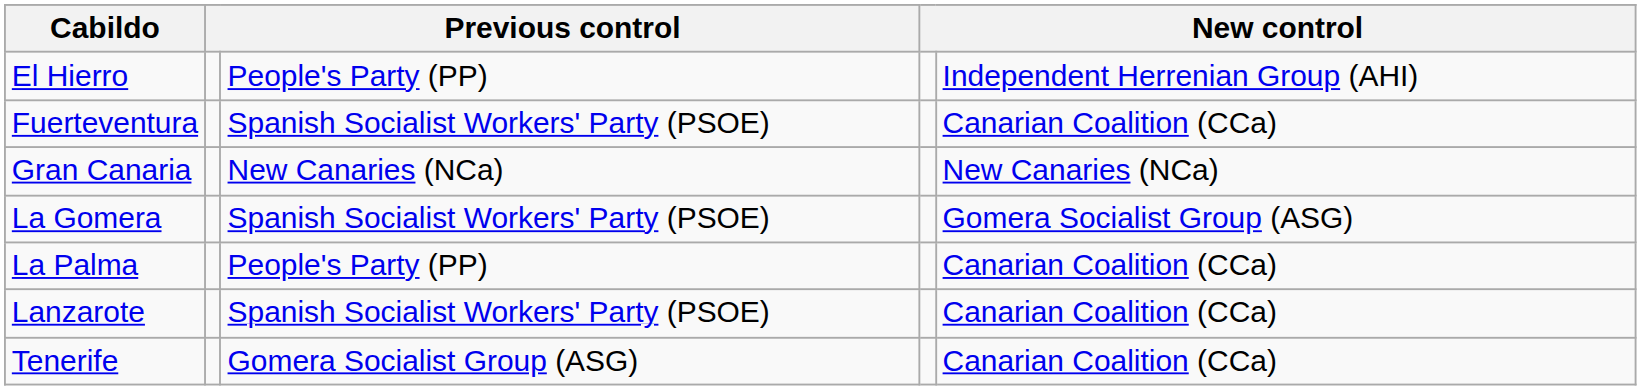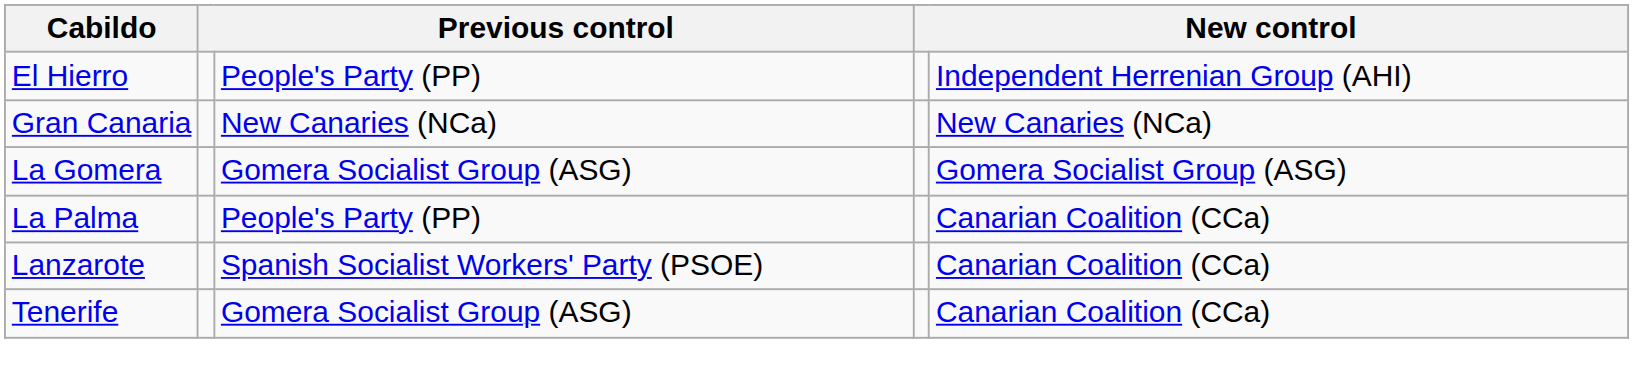- row: (105, 123)
(499, 218) Spanish Socialist Workers' Party (PSOE) -> (426, 170) Gomera Socialist Group (ASG)
